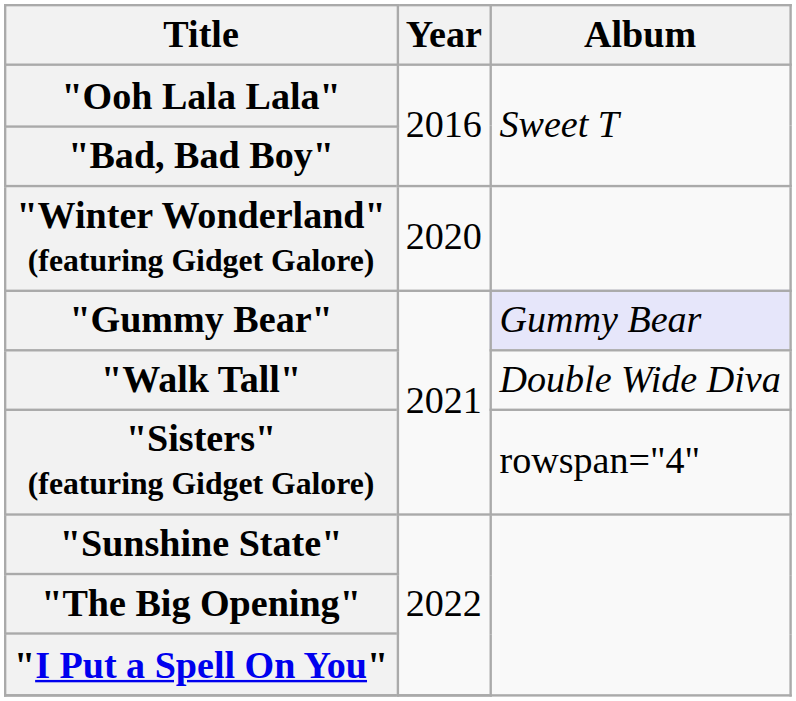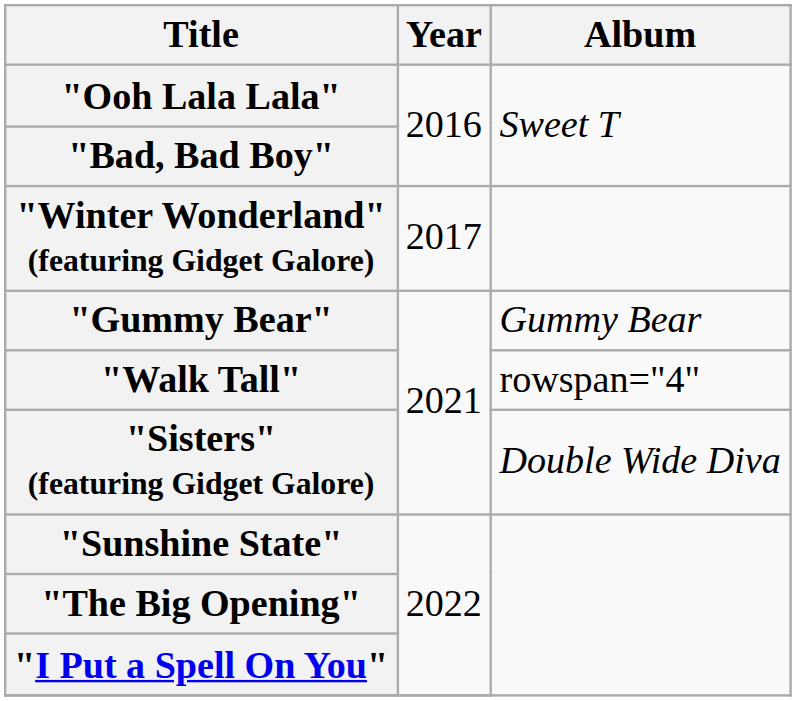(444, 237) 2020 -> (444, 237) 2017
(600, 319) lavender background -> (600, 319) no background
(640, 379) Double Wide Diva -> (600, 379) rowspan="4"
(600, 461) rowspan="4" -> (640, 461) Double Wide Diva
